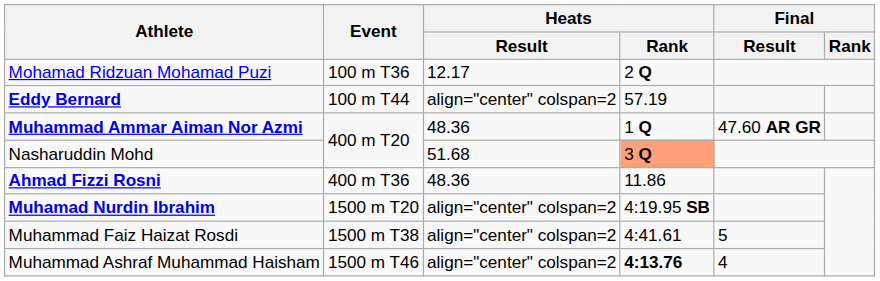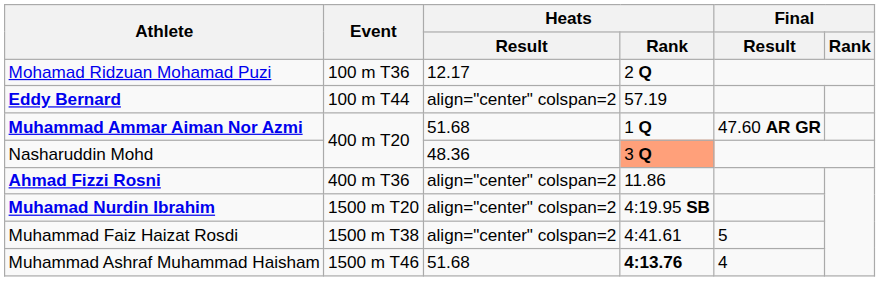(448, 127) 48.36 -> (448, 127) 51.68
(448, 154) 51.68 -> (448, 154) 48.36
(448, 181) 48.36 -> (522, 181) align="center" colspan=2
(522, 262) align="center" colspan=2 -> (448, 262) 51.68
